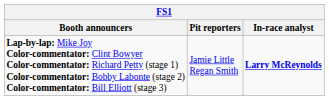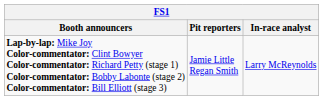(283, 65) bold -> (281, 65) normal
